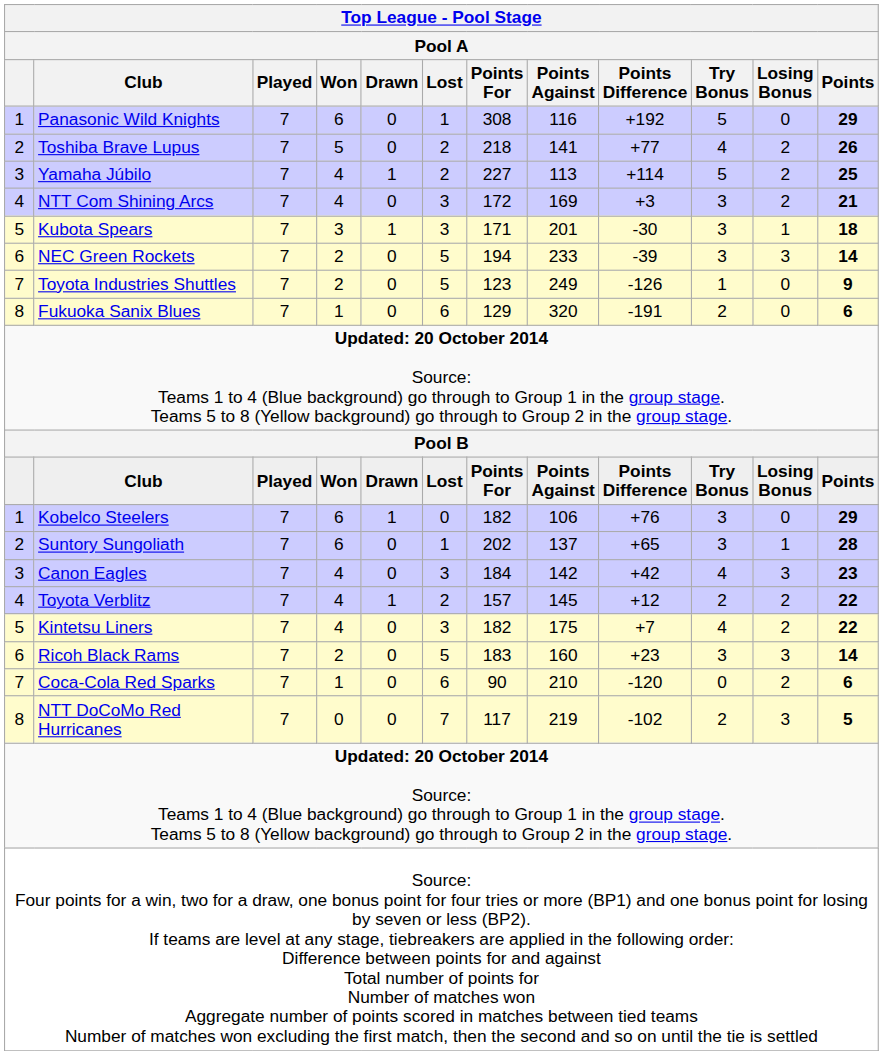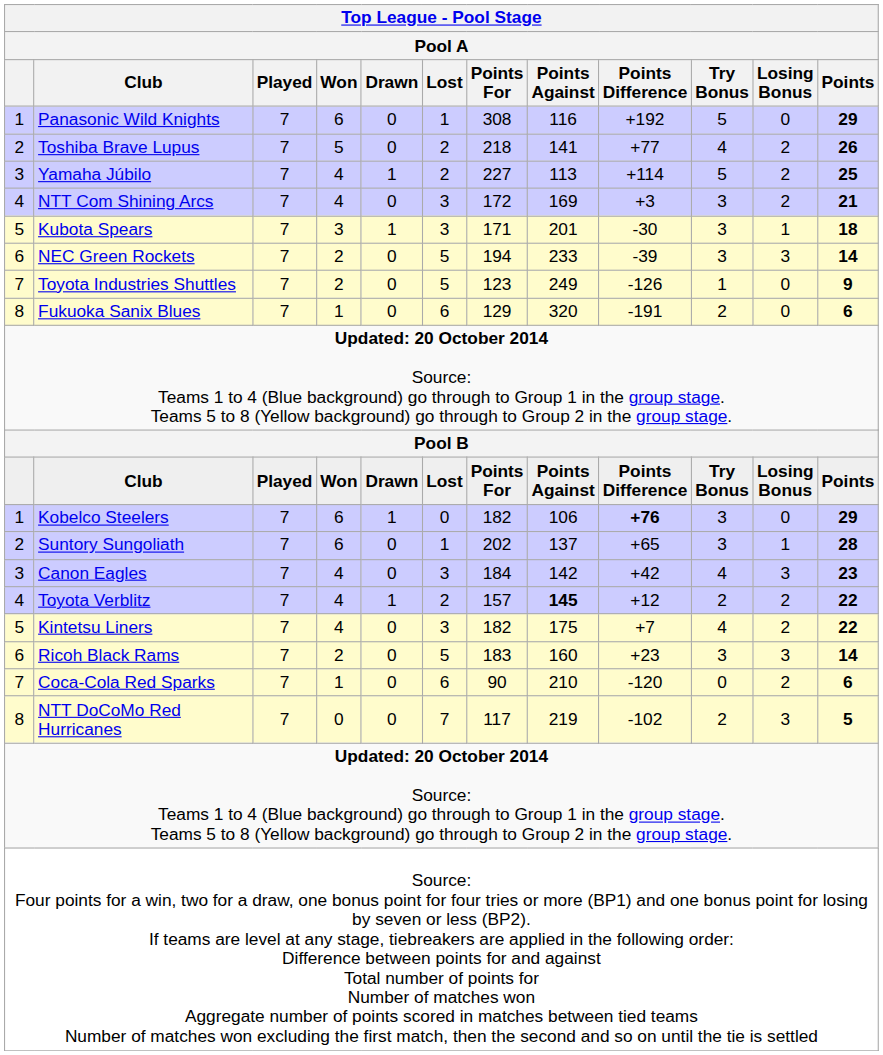(645, 517) normal -> (645, 517) bold
(563, 600) normal -> (563, 600) bold
